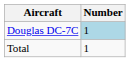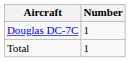(86, 30) lightblue background -> (86, 30) no background
